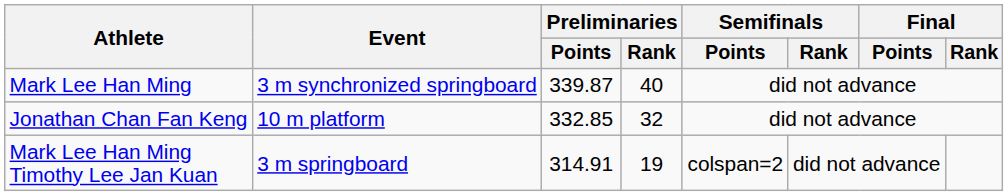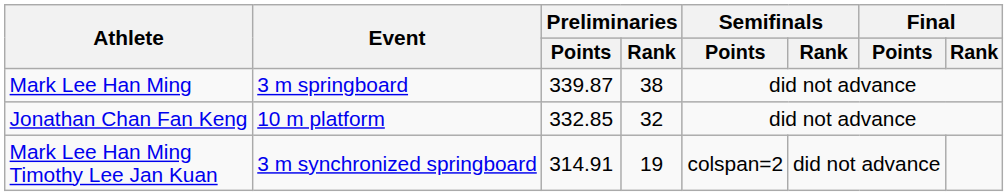(397, 86) 3 m synchronized springboard -> (333, 86) 3 m springboard
(652, 86) 40 -> (652, 86) 38
(333, 163) 3 m springboard -> (397, 163) 3 m synchronized springboard
